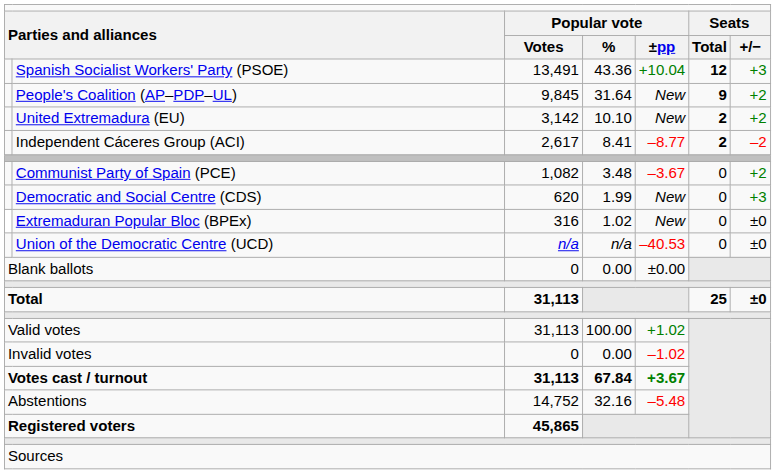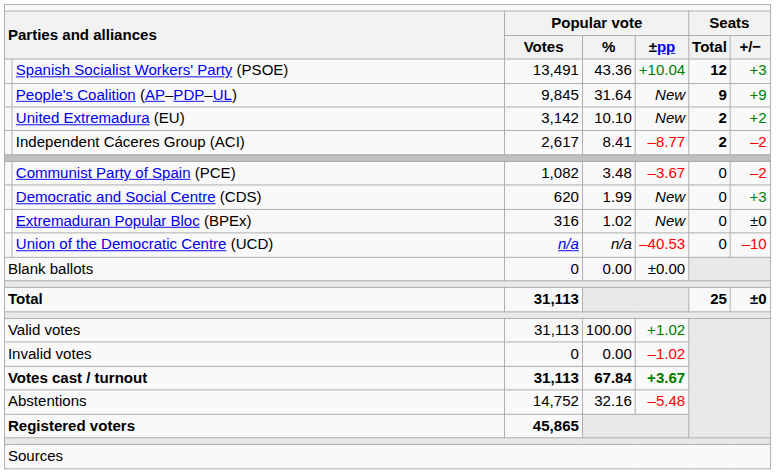(758, 94) +2 -> (758, 94) +9
(758, 173) +2 -> (758, 173) –2
(758, 244) ±0 -> (754, 244) –10
